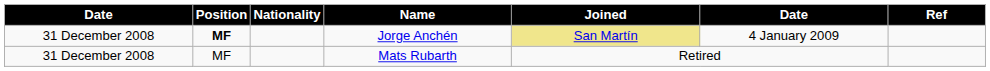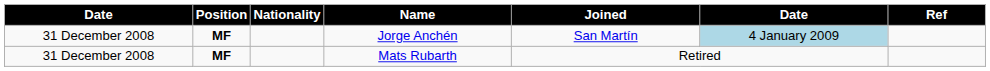(606, 36) khaki background -> (606, 36) no background
(794, 36) no background -> (794, 36) lightblue background
(221, 57) normal -> (221, 57) bold
